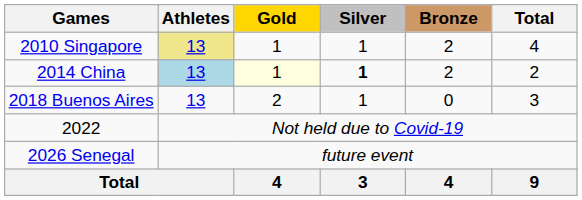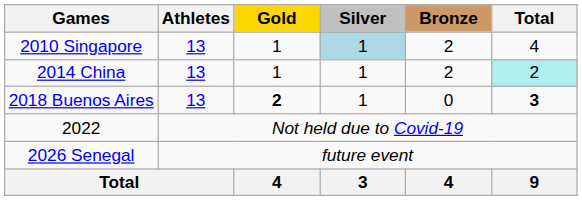(196, 46) khaki background -> (196, 46) no background
(363, 46) no background -> (363, 46) lightblue background
(196, 73) lightblue background -> (196, 73) no background
(277, 73) lightyellow background -> (277, 73) no background
(363, 73) bold -> (363, 73) normal
(534, 73) no background -> (534, 73) paleturquoise background
(277, 101) normal -> (277, 101) bold
(534, 101) normal -> (534, 101) bold
